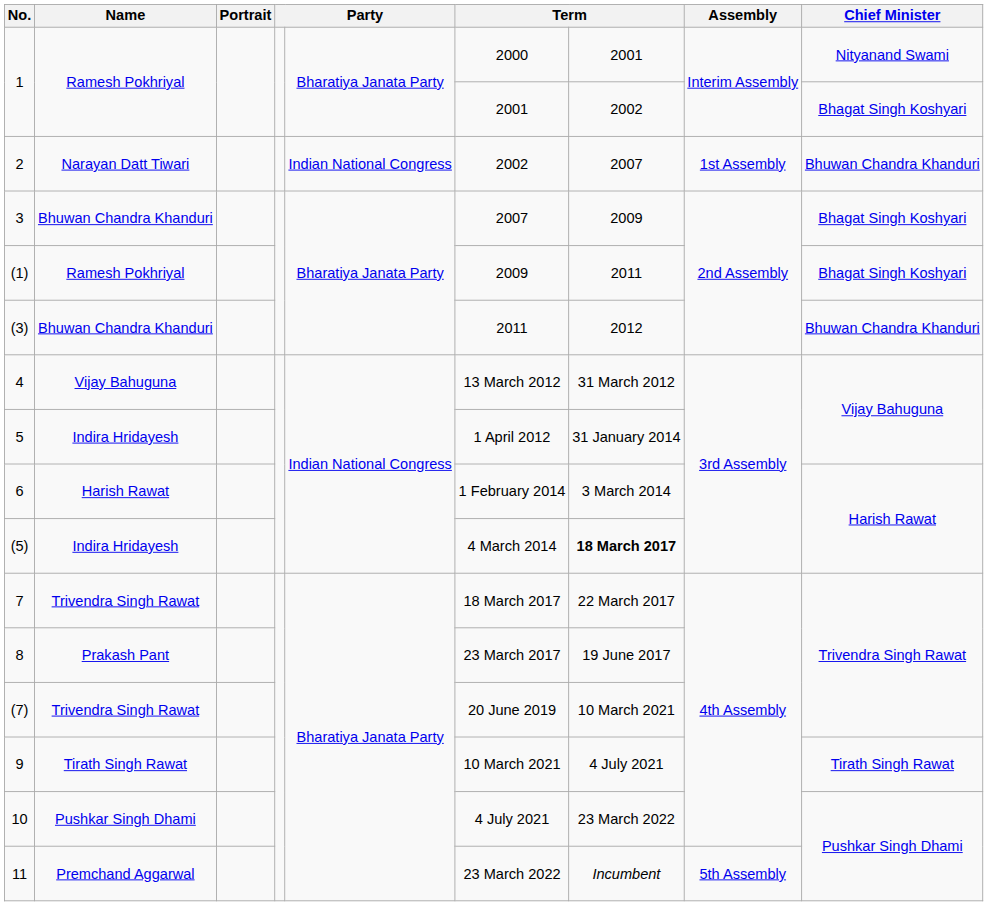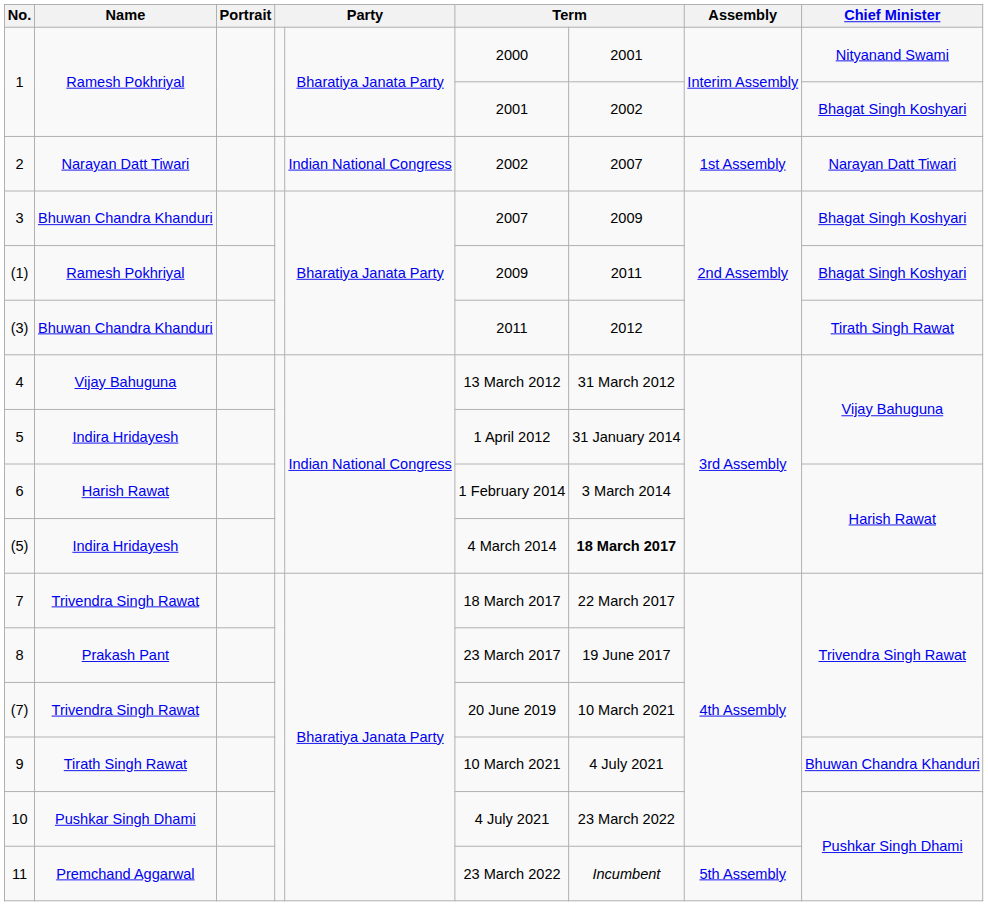(892, 164) Bhuwan Chandra Khanduri -> (892, 164) Narayan Datt Tiwari
(892, 327) Bhuwan Chandra Khanduri -> (892, 327) Tirath Singh Rawat
(892, 764) Tirath Singh Rawat -> (892, 764) Bhuwan Chandra Khanduri
